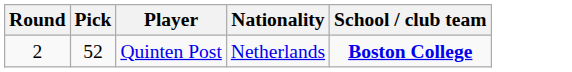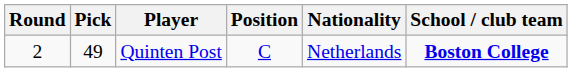+ column: (264, 19)
(93, 50) 52 -> (93, 50) 49
